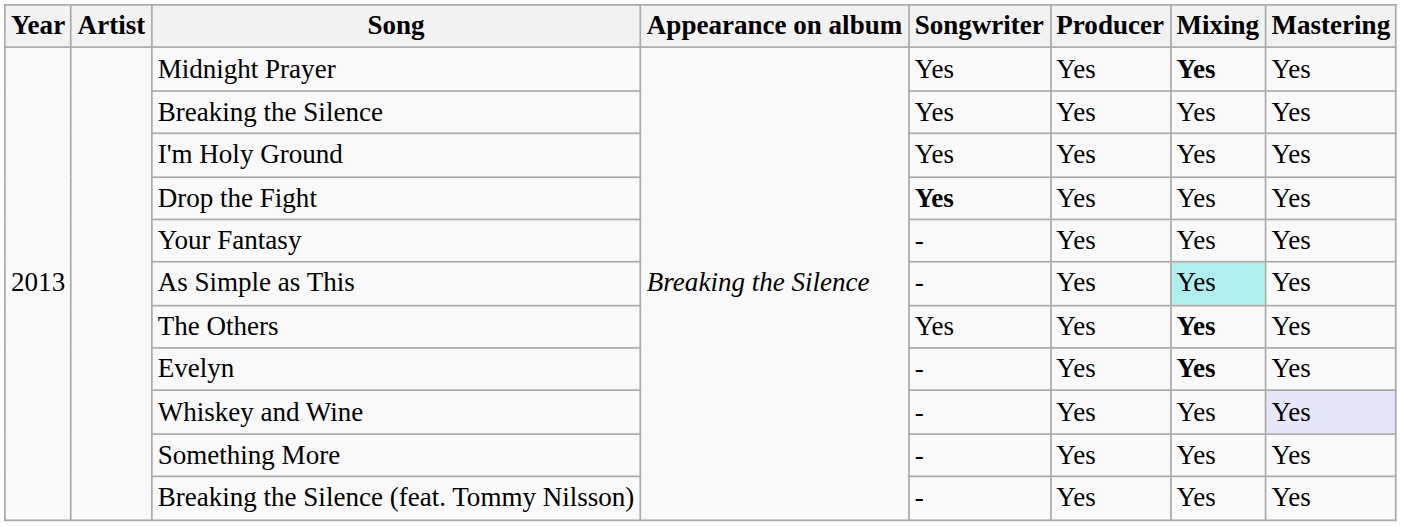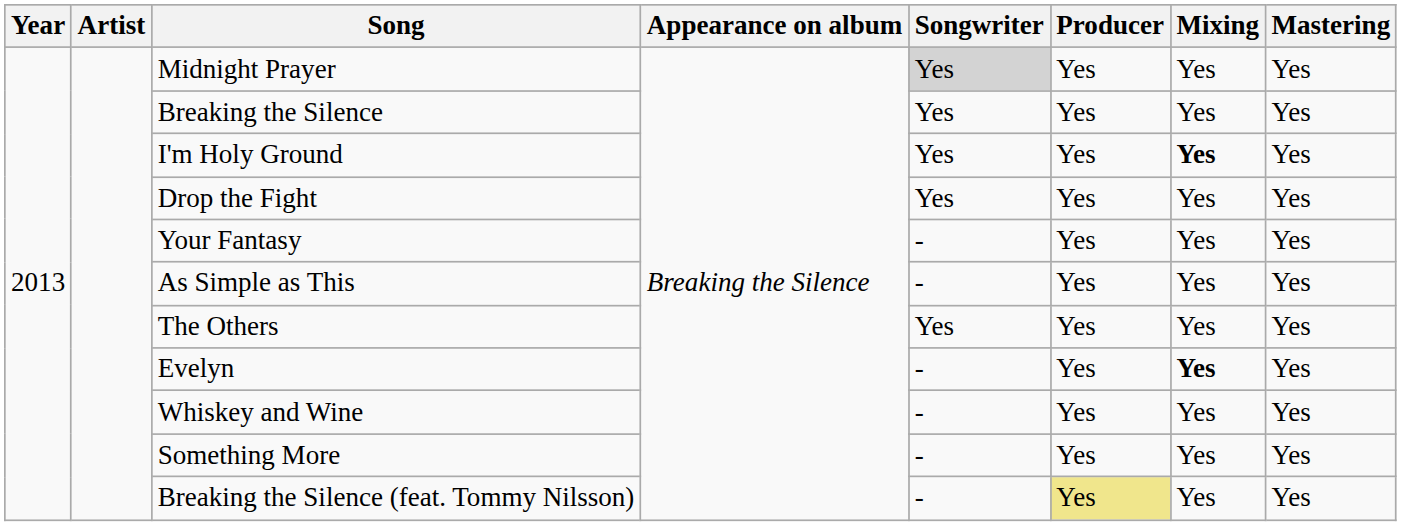(934, 68) no background -> (934, 68) lightgrey background
(1196, 68) bold -> (1196, 68) normal
(1196, 154) normal -> (1196, 154) bold
(934, 197) bold -> (934, 197) normal
(1196, 283) paleturquoise background -> (1196, 283) no background
(1196, 326) bold -> (1196, 326) normal
(1291, 411) lavender background -> (1291, 411) no background
(1076, 497) no background -> (1076, 497) khaki background
